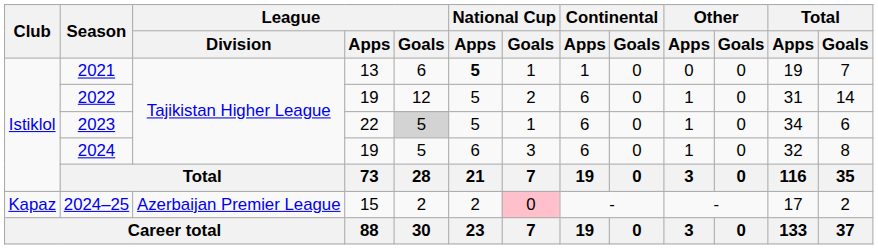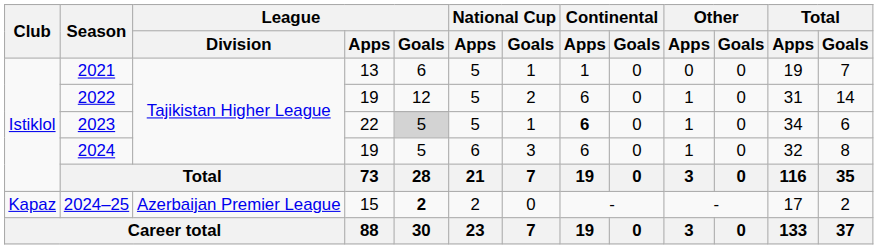(475, 71) bold -> (475, 71) normal
(585, 124) normal -> (585, 124) bold
(421, 204) normal -> (421, 204) bold
(531, 204) pink background -> (531, 204) no background
